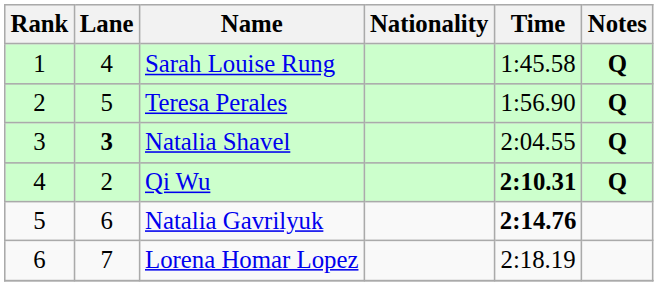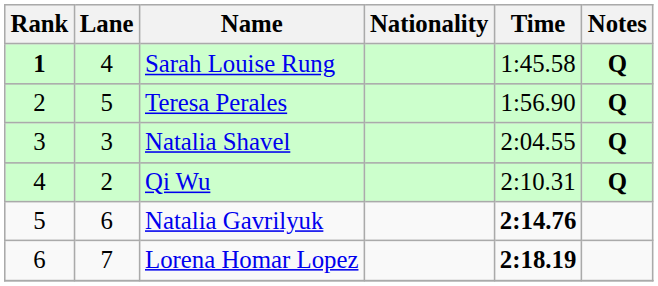(39, 63) normal -> (39, 63) bold
(107, 142) bold -> (107, 142) normal
(538, 181) bold -> (538, 181) normal
(538, 260) normal -> (538, 260) bold
